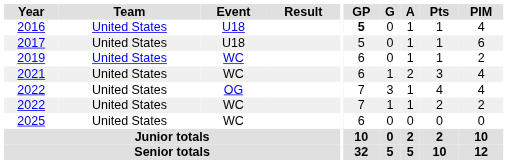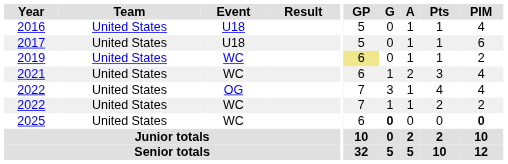(361, 27) bold -> (361, 27) normal
(361, 58) no background -> (361, 58) khaki background
(390, 121) normal -> (390, 121) bold
(481, 121) normal -> (481, 121) bold
